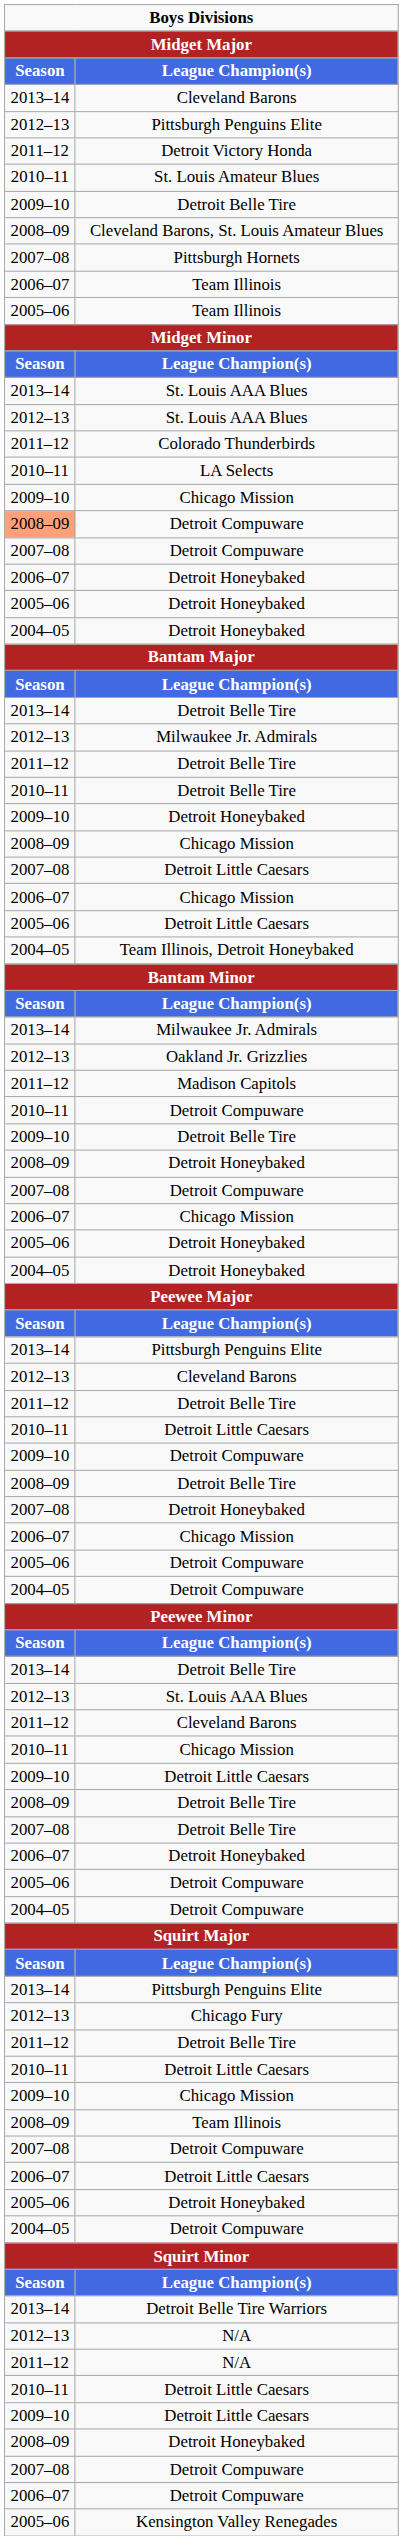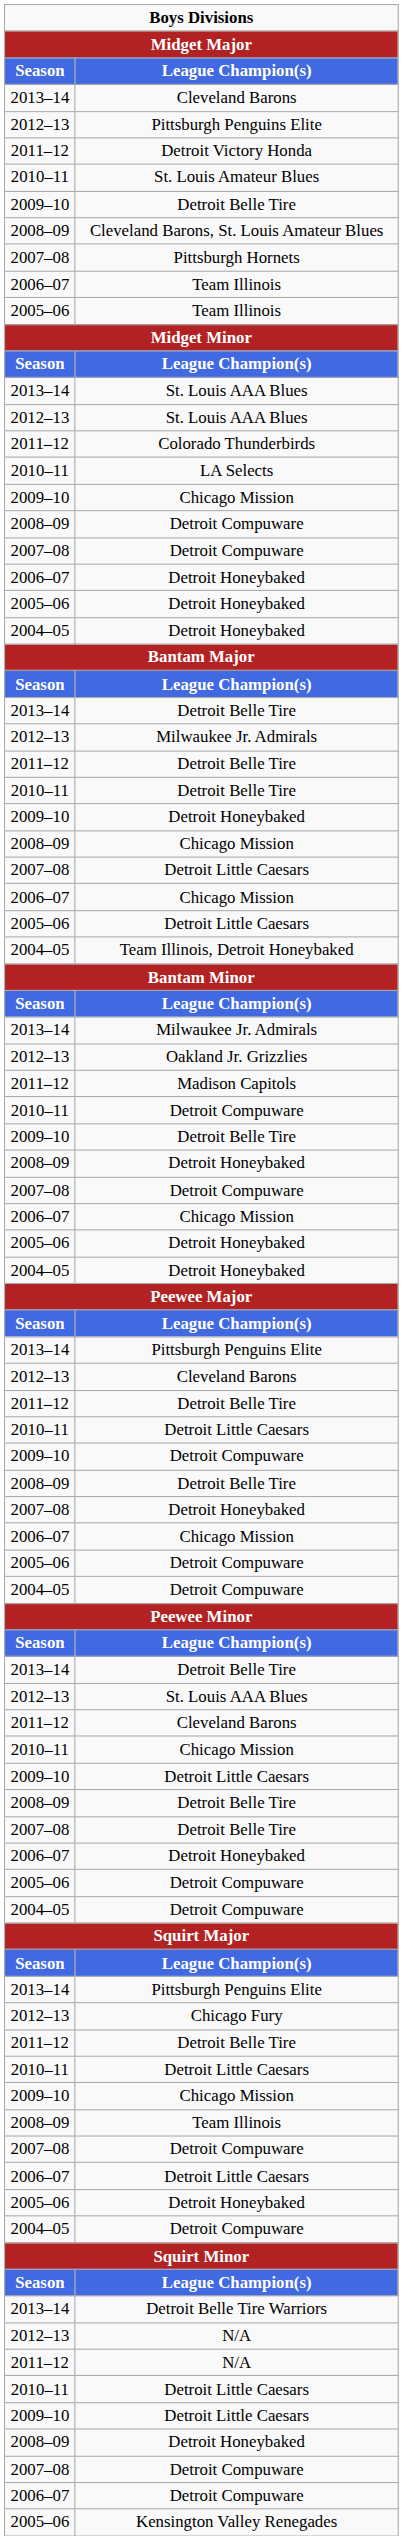(40, 524) lightsalmon background -> (40, 524) no background
